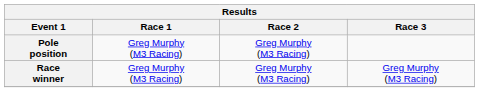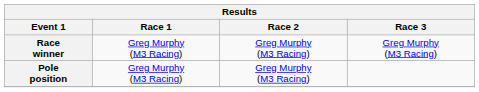rows swapped: (48, 47) <-> (48, 73)
